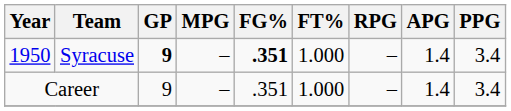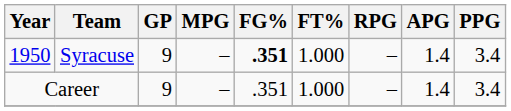(167, 55) bold -> (167, 55) normal
